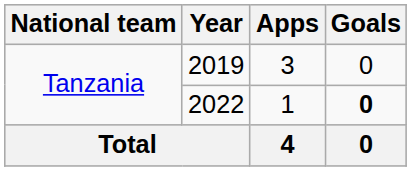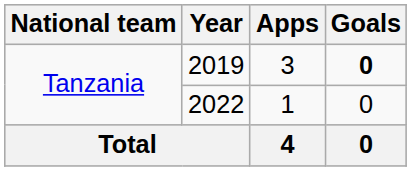(366, 64) normal -> (366, 64) bold
(366, 104) bold -> (366, 104) normal
